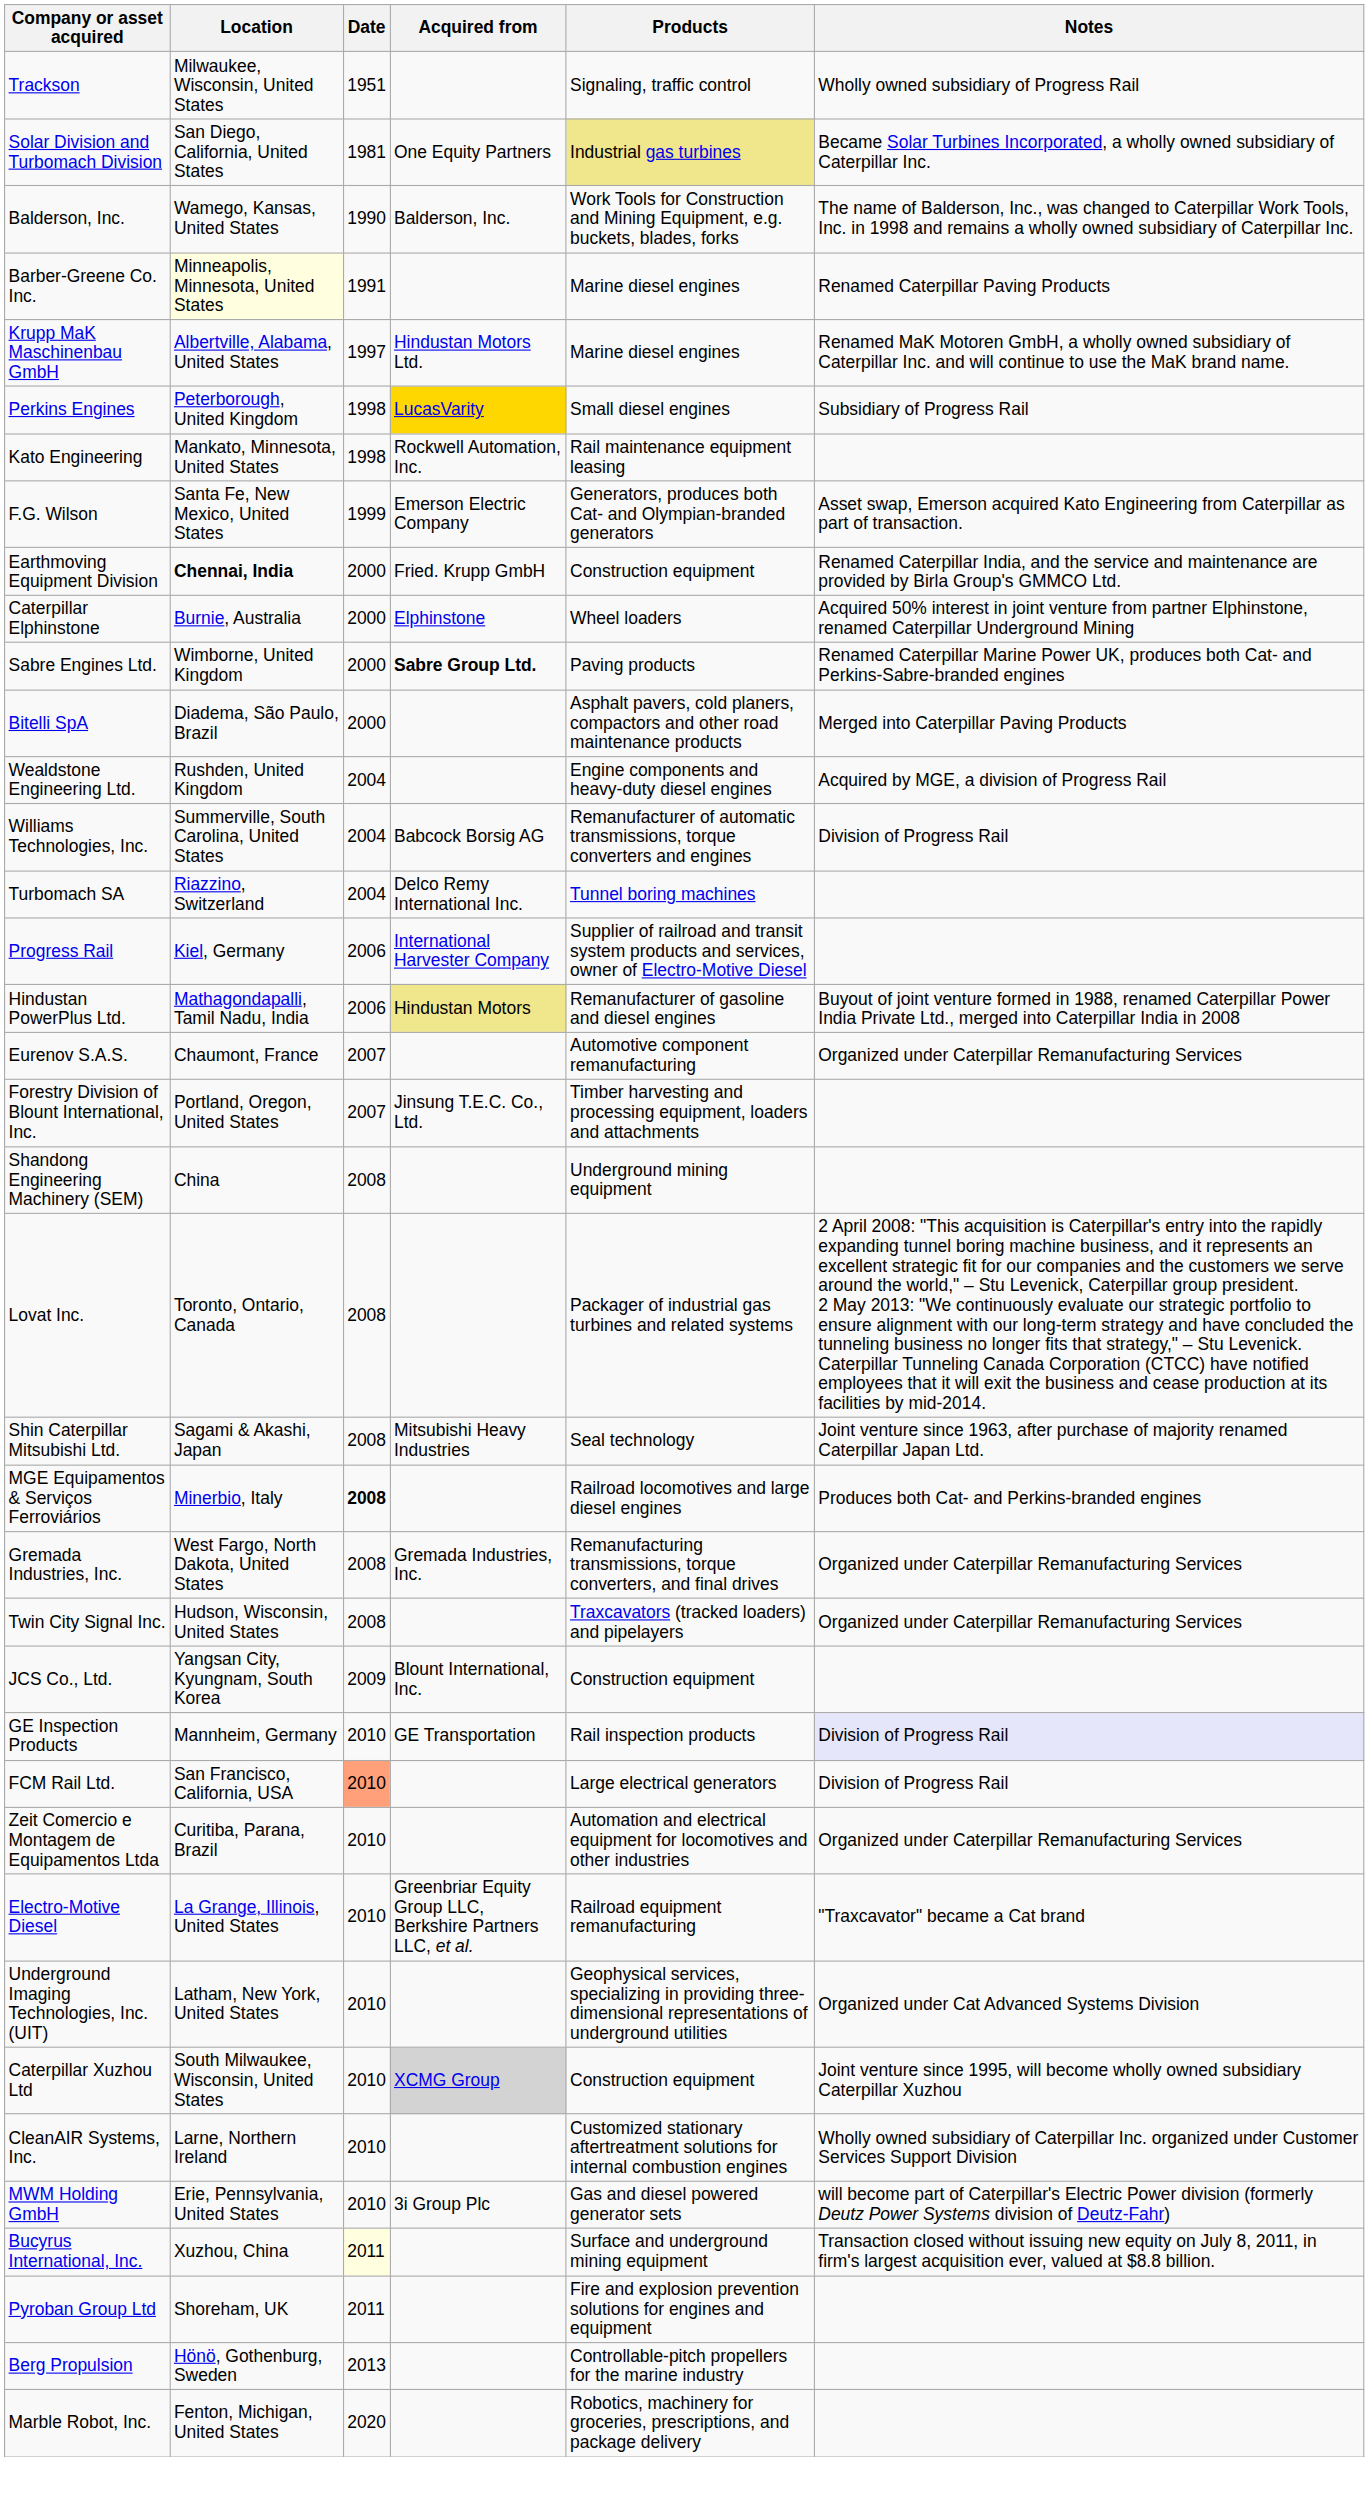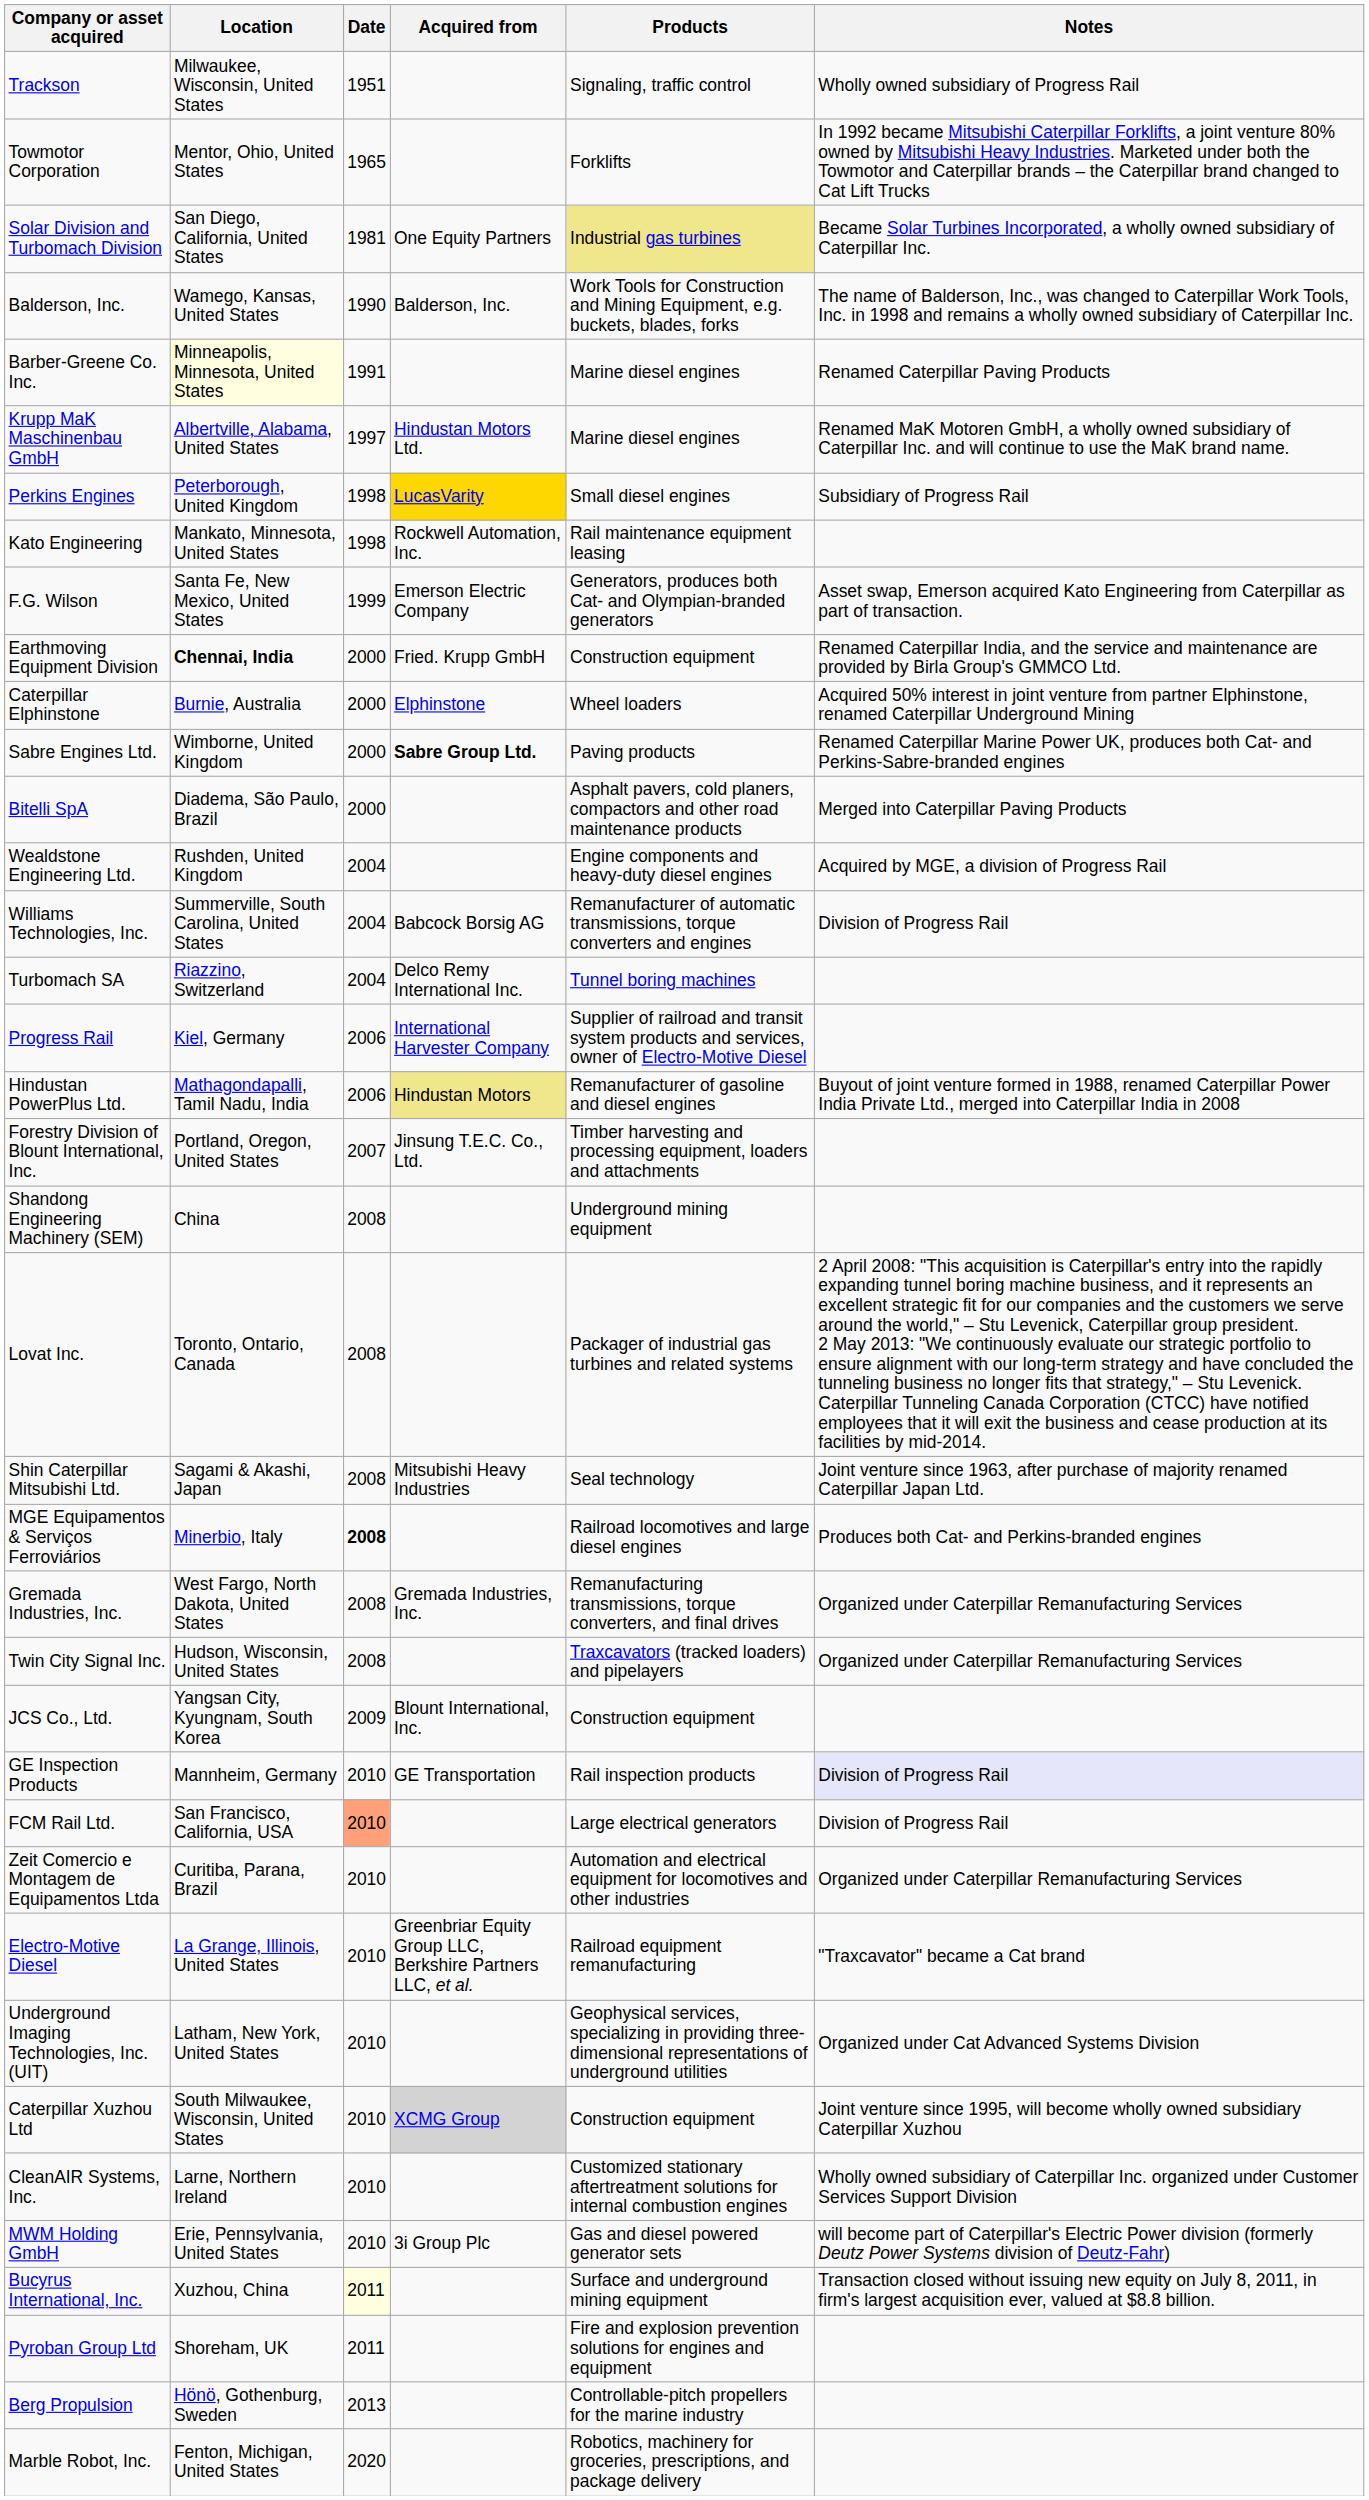+ row: (54, 161)
- row: (68, 1055)
